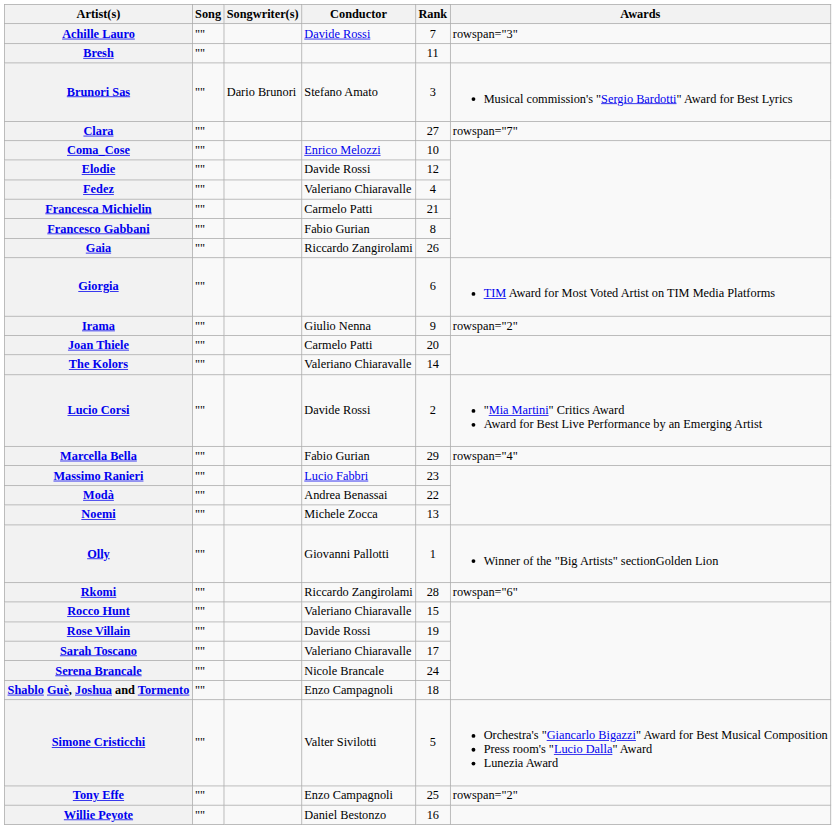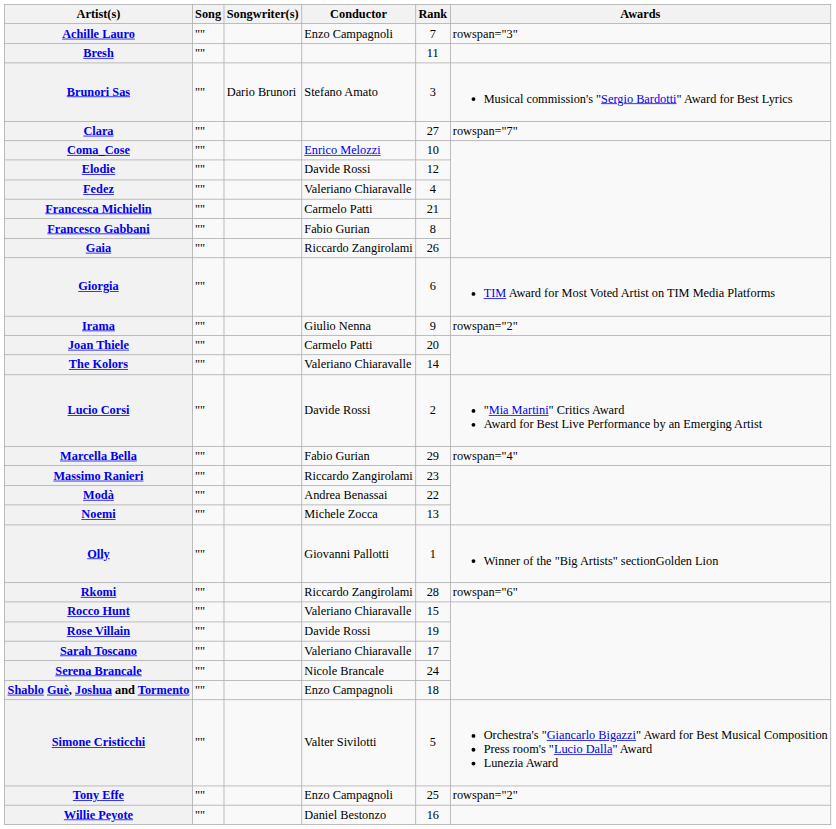(337, 33) Davide Rossi -> (349, 33) Enzo Campagnoli
(336, 475) Lucio Fabbri -> (359, 475) Riccardo Zangirolami
